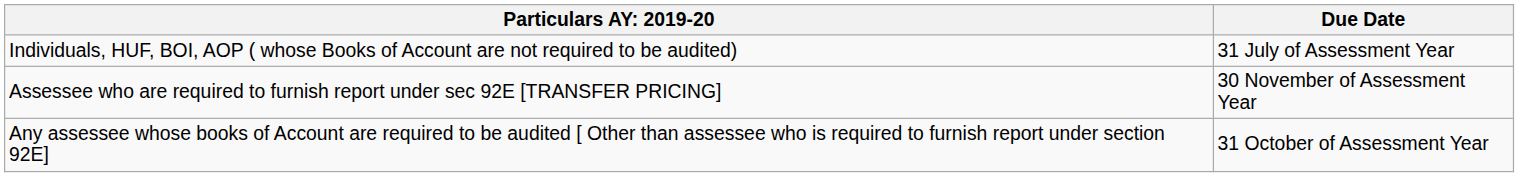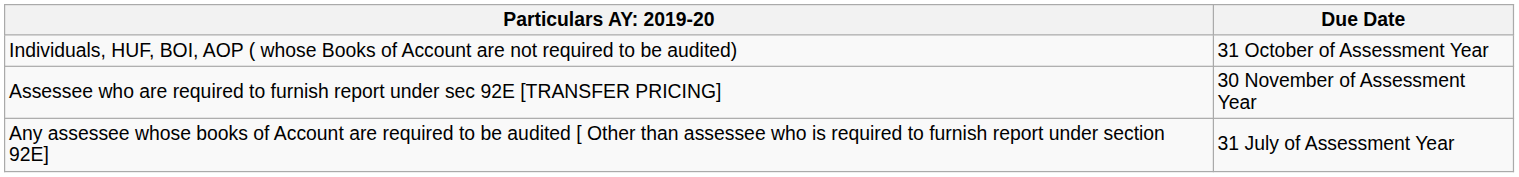(1336, 50) 31 July of Assessment Year -> (1353, 50) 31 October of Assessment Year
(1353, 144) 31 October of Assessment Year -> (1336, 144) 31 July of Assessment Year
